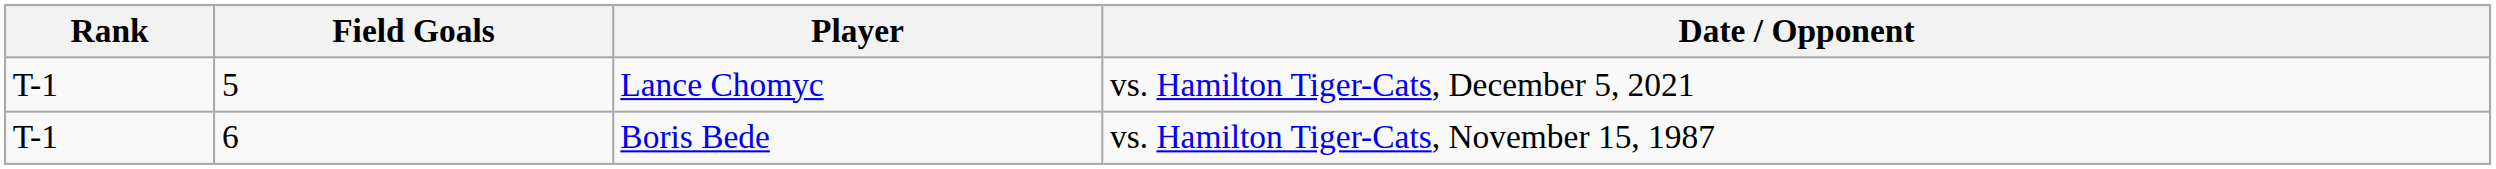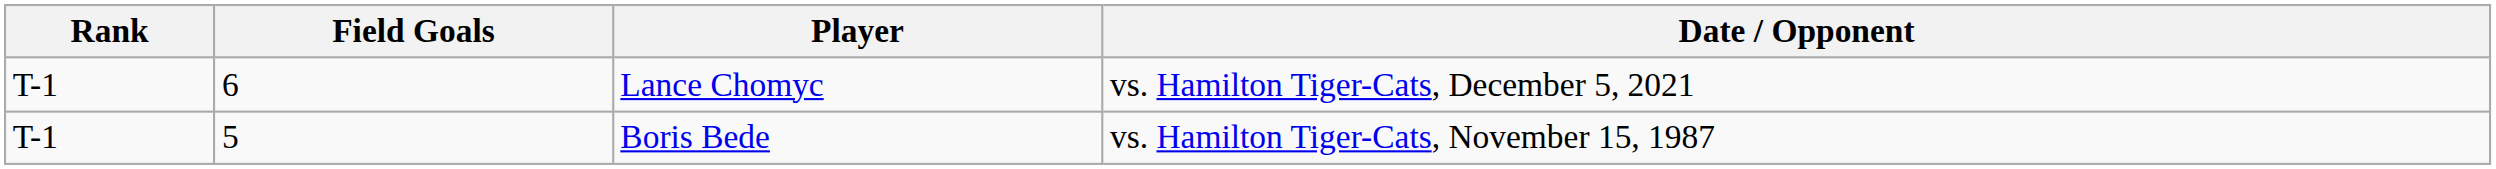(230, 84) 5 -> (230, 84) 6
(230, 137) 6 -> (230, 137) 5
